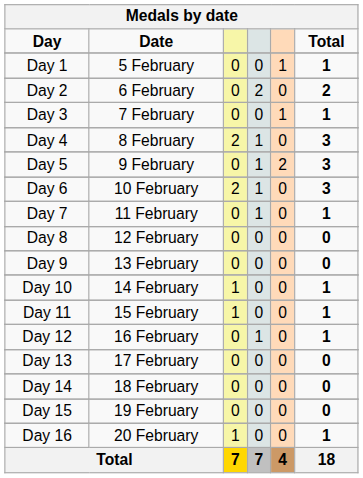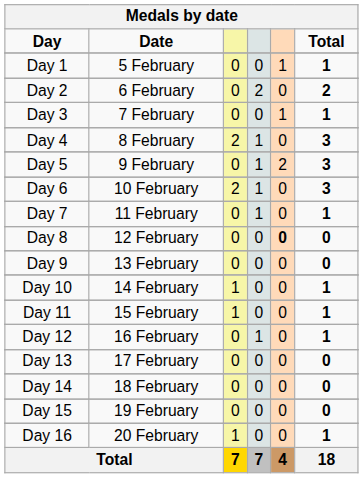(283, 238) normal -> (283, 238) bold
